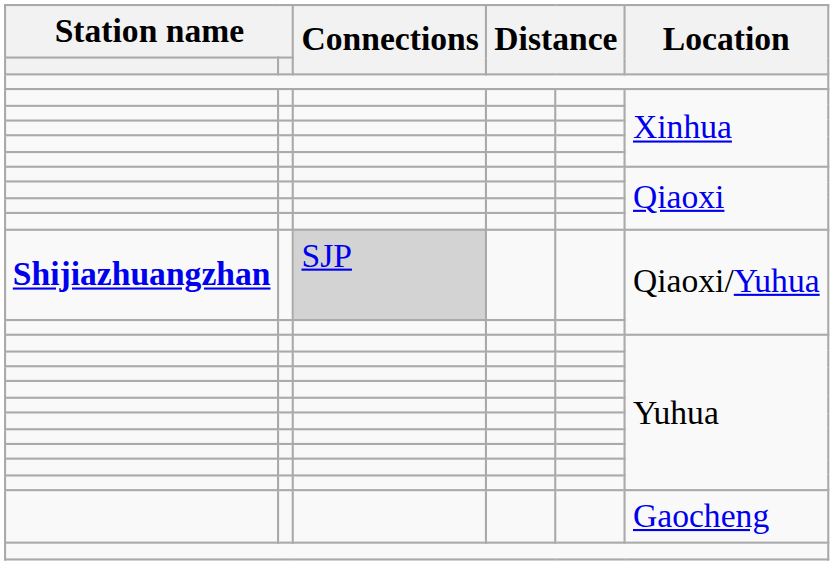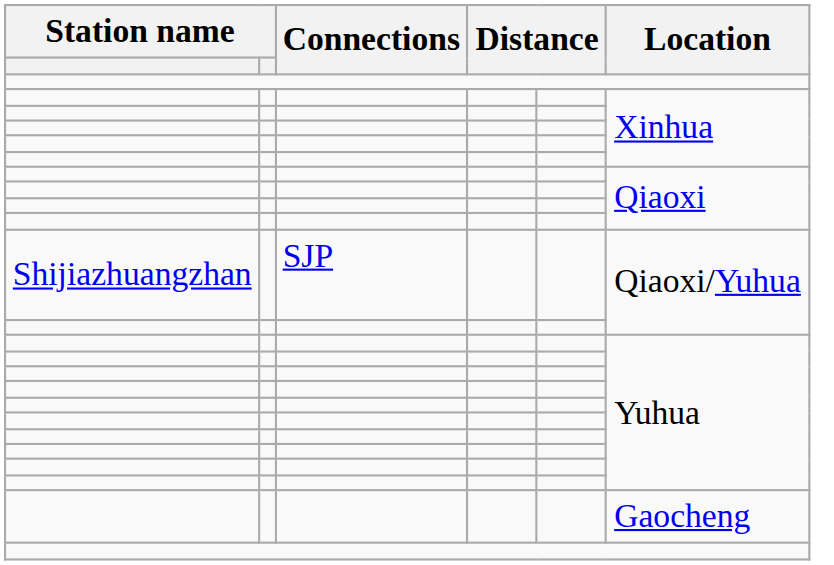(142, 273) bold -> (132, 273) normal
(327, 254) lightgrey background -> (308, 254) no background
